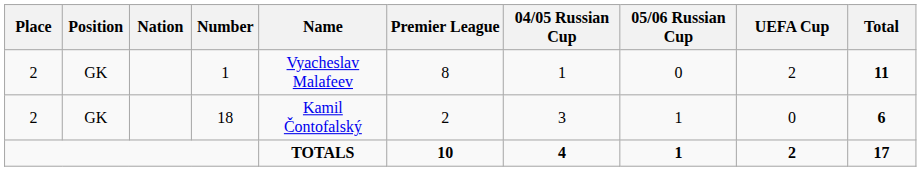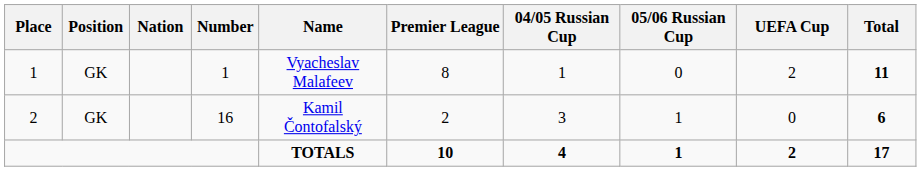(33, 72) 2 -> (33, 72) 1
(225, 117) 18 -> (225, 117) 16
